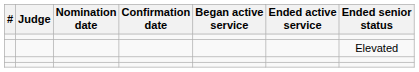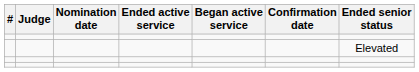columns swapped: (156, 19) <-> (303, 19)
